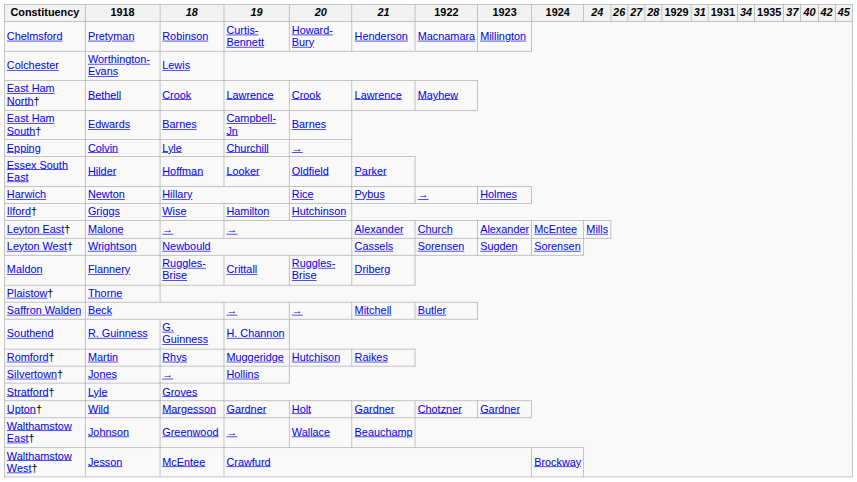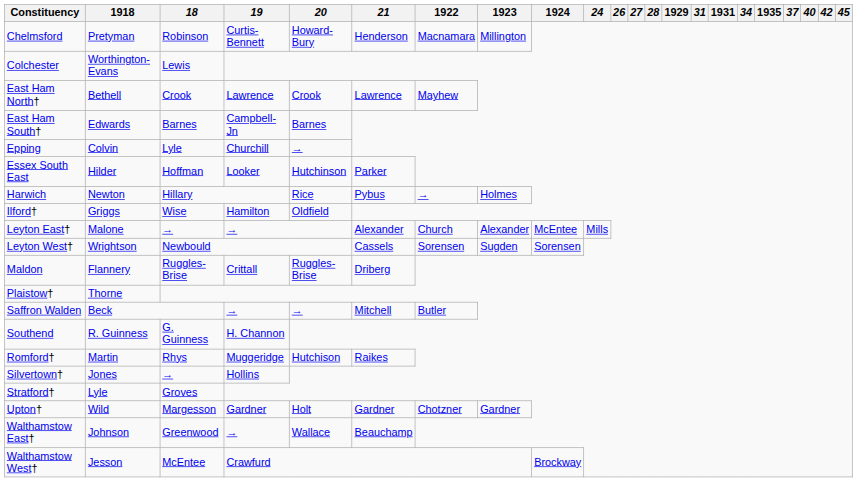(310, 171) Oldfield -> (319, 171) Hutchinson
(319, 212) Hutchinson -> (310, 212) Oldfield
